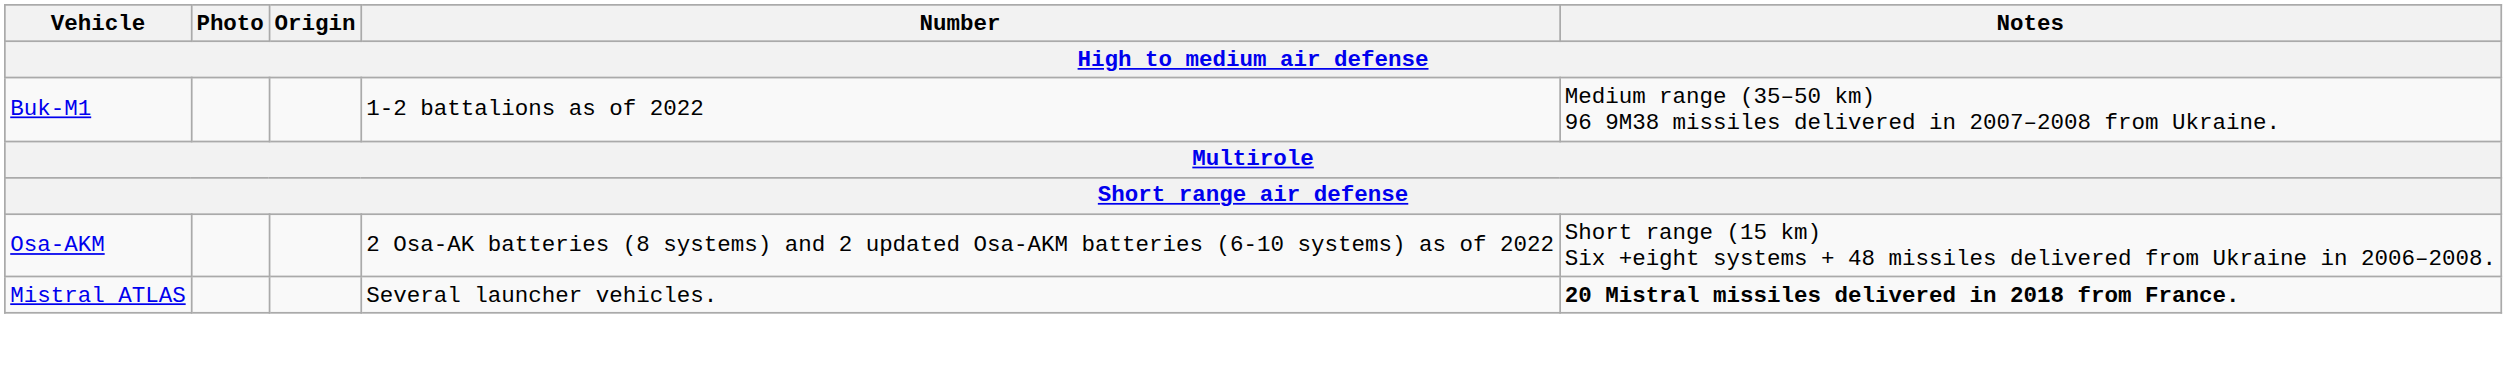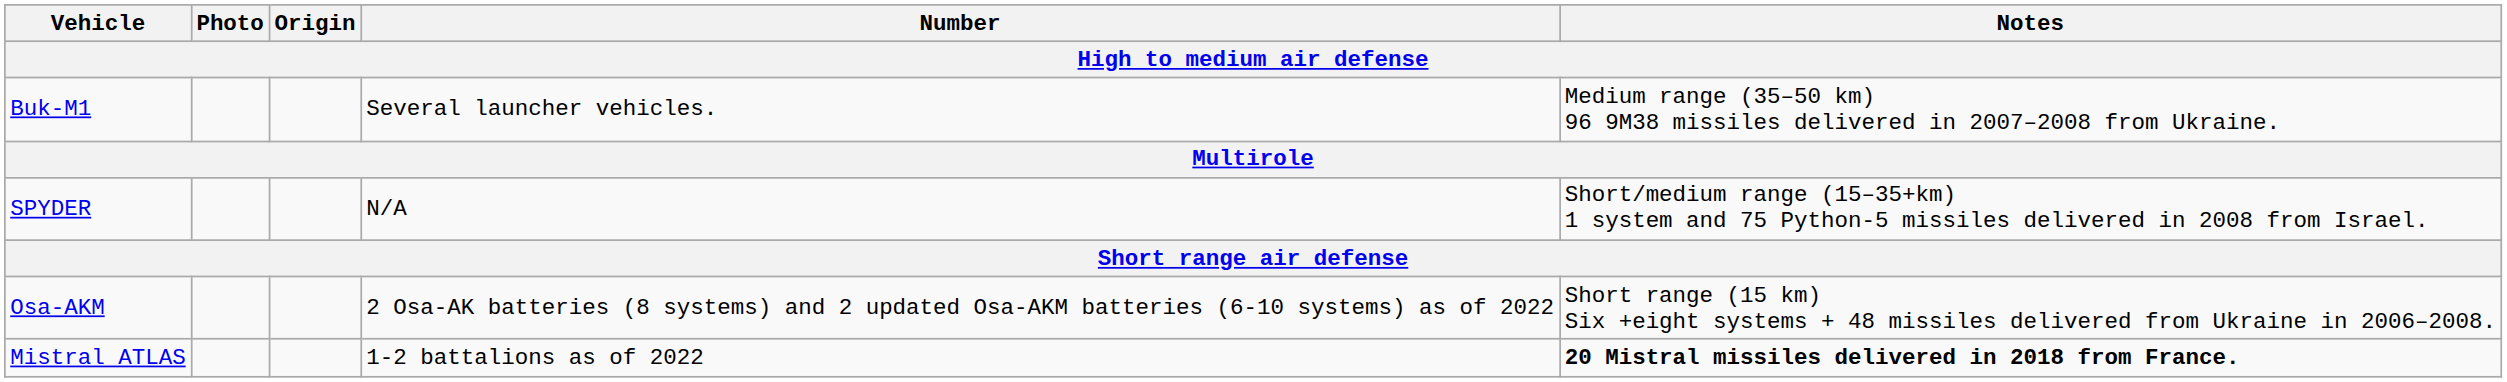(535, 109) 1-2 battalions as of 2022 -> (542, 109) Several launcher vehicles.
+ row: (51, 209)
(542, 295) Several launcher vehicles. -> (535, 358) 1-2 battalions as of 2022
